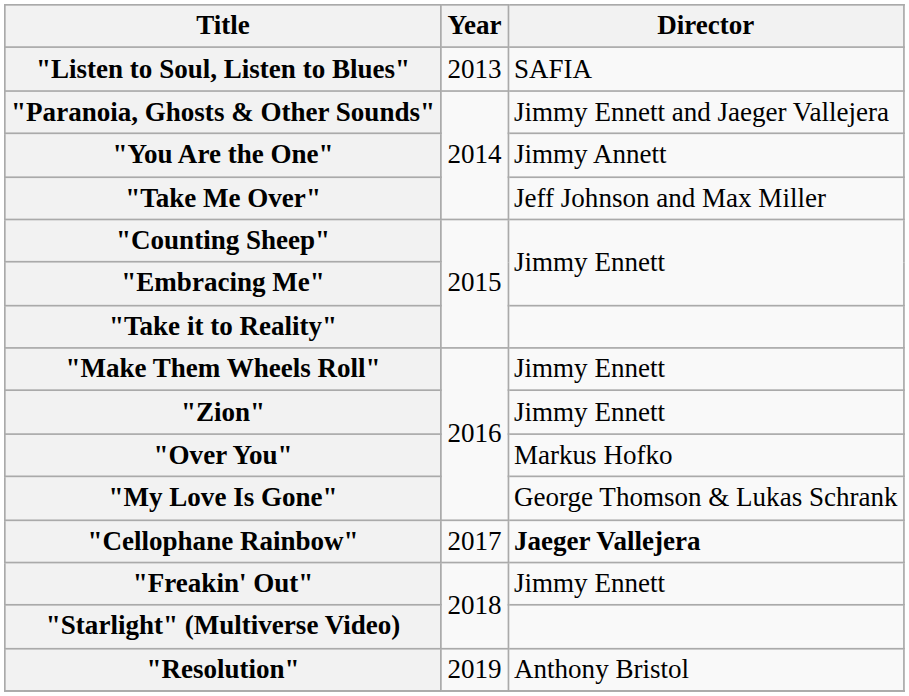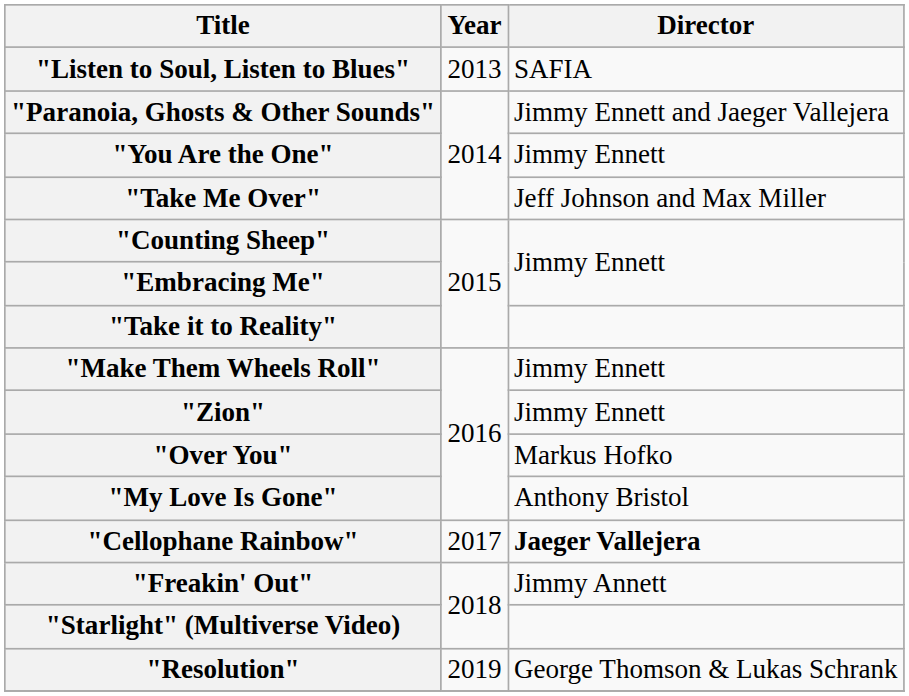(590, 154) Jimmy Annett -> (589, 154) Jimmy Ennett
(706, 497) George Thomson & Lukas Schrank -> (602, 497) Anthony Bristol
(589, 583) Jimmy Ennett -> (590, 583) Jimmy Annett
(602, 669) Anthony Bristol -> (706, 669) George Thomson & Lukas Schrank
